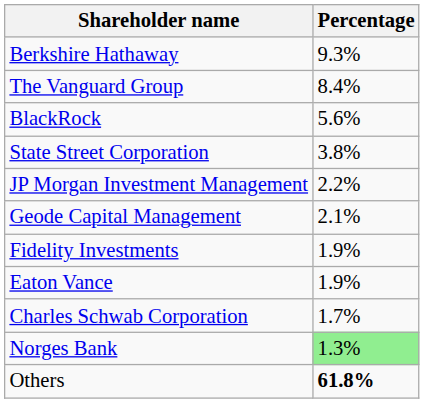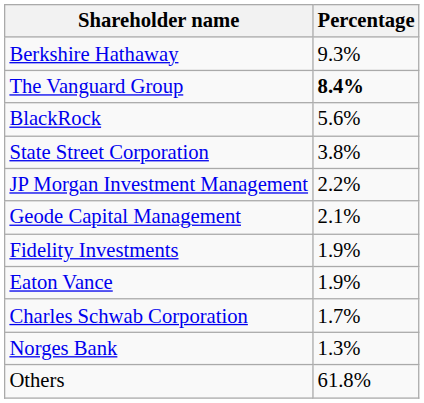(339, 86) normal -> (341, 86) bold
(339, 348) lightgreen background -> (339, 348) no background
(346, 380) bold -> (344, 380) normal
